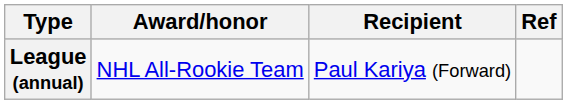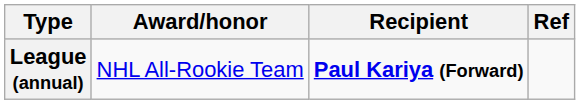(412, 68) normal -> (419, 68) bold
